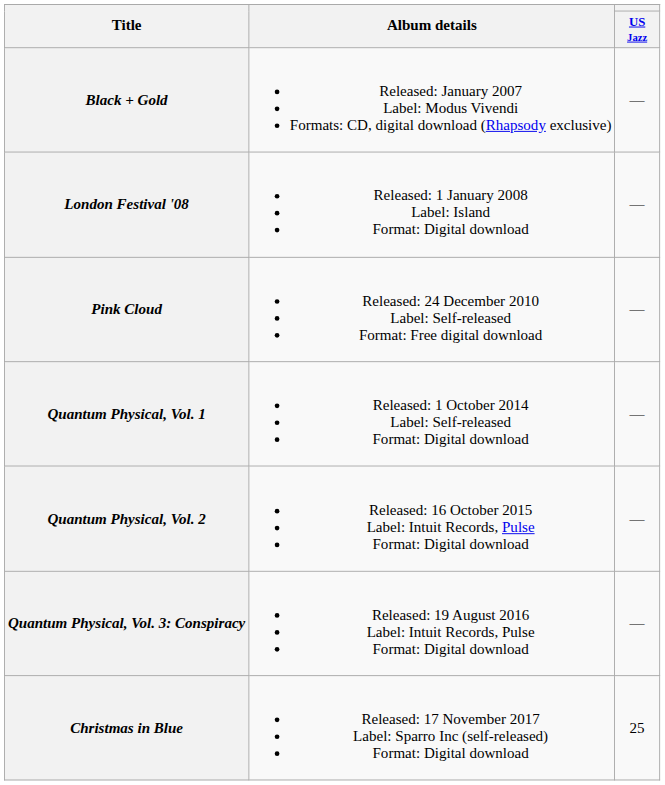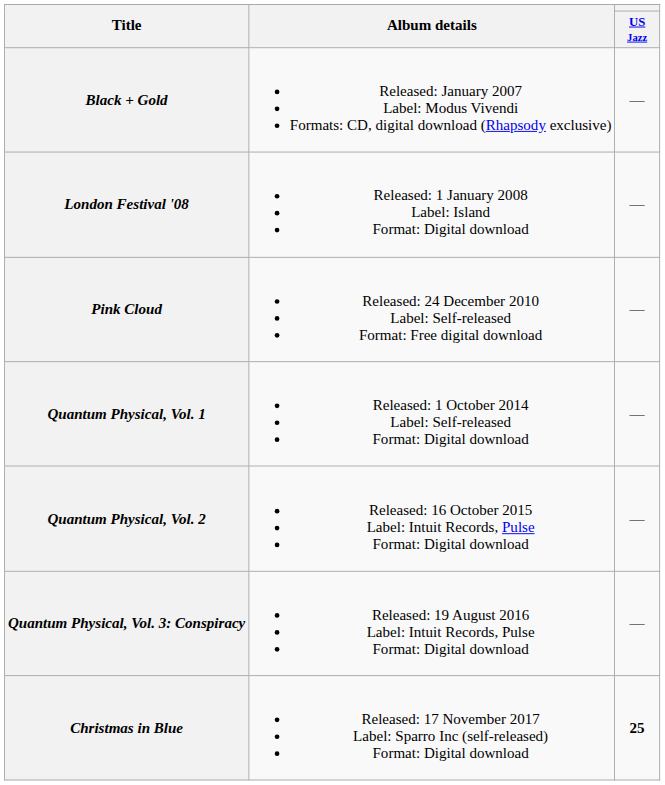(637, 728) normal -> (637, 728) bold
